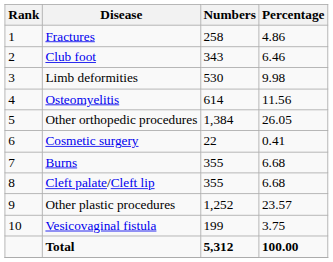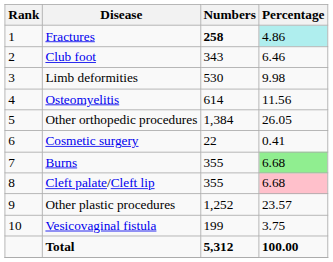(213, 36) normal -> (213, 36) bold
(274, 36) no background -> (274, 36) paleturquoise background
(274, 162) no background -> (274, 162) lightgreen background
(274, 183) no background -> (274, 183) pink background
